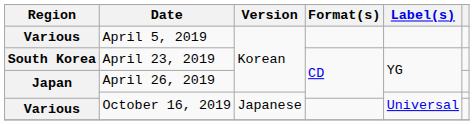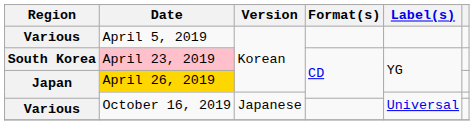(159, 59) no background -> (159, 59) pink background
(159, 81) no background -> (159, 81) gold background
